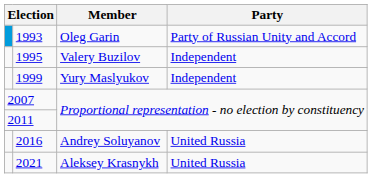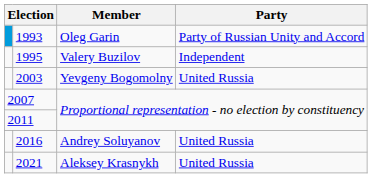- row: (29, 78)
+ row: (29, 78)
